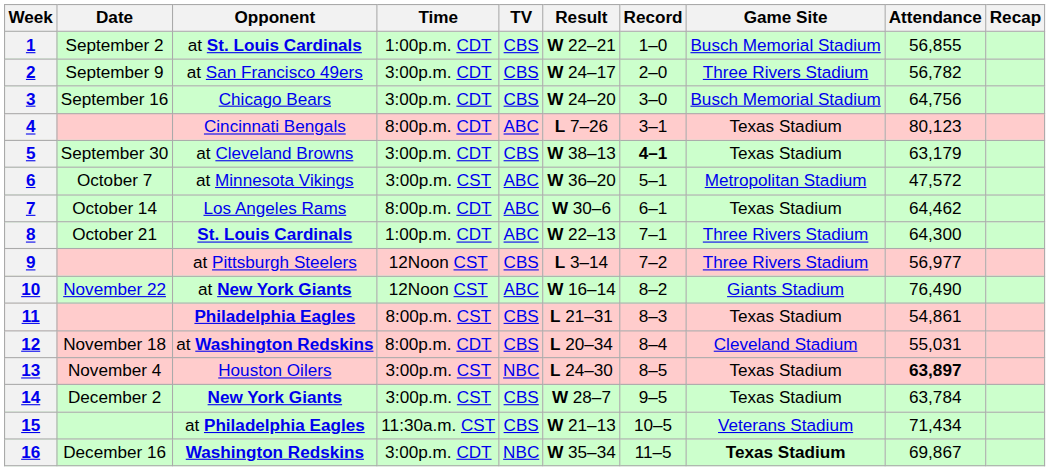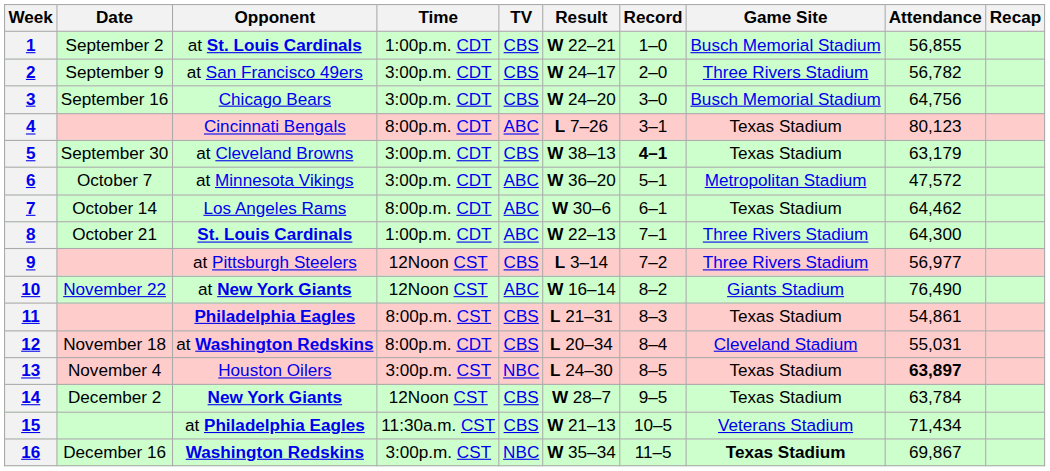(438, 180) 3:00p.m. CST -> (438, 180) 3:00p.m. CDT
(438, 398) 3:00p.m. CST -> (438, 398) 12Noon CST
(438, 452) 3:00p.m. CDT -> (438, 452) 3:00p.m. CST
